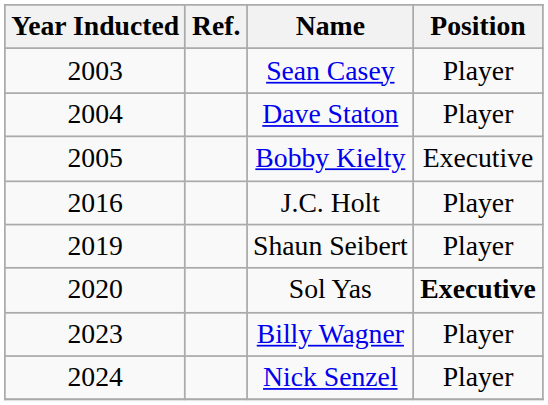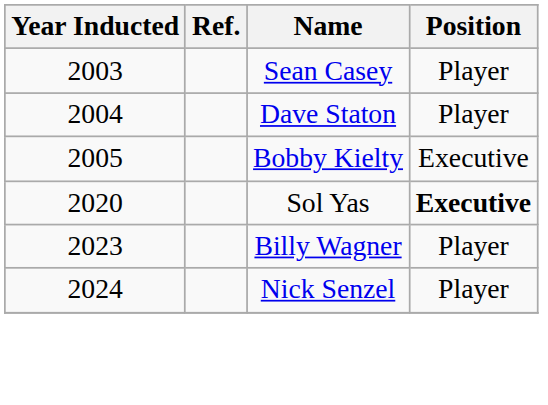- row: (330, 202)
- row: (330, 245)
